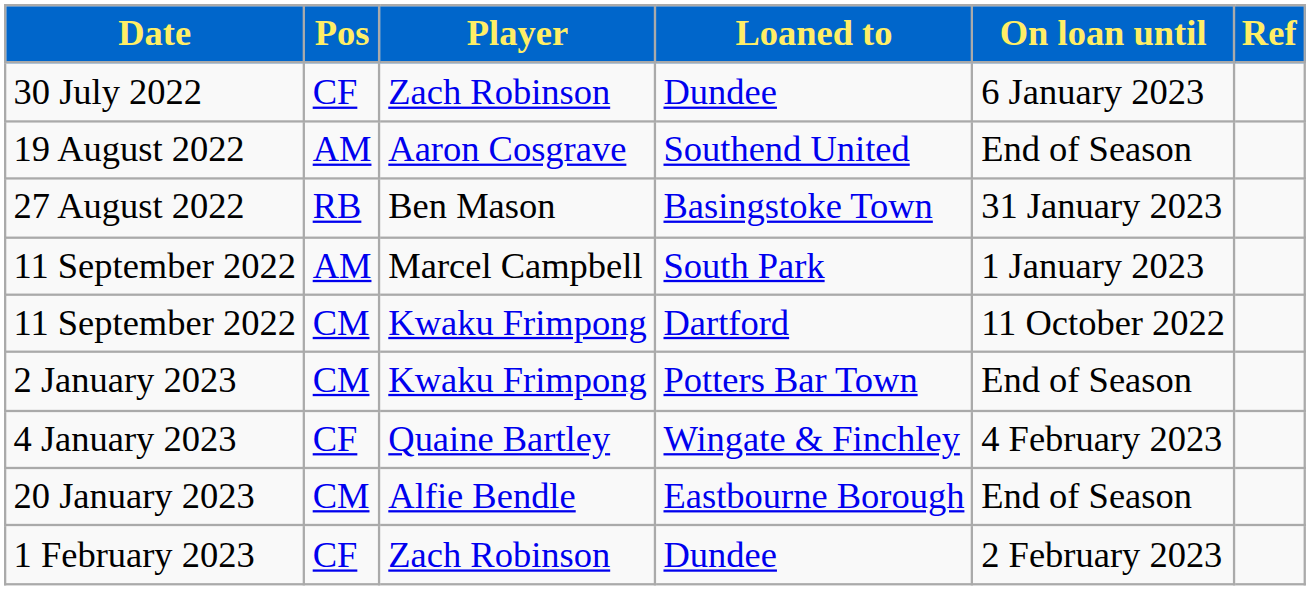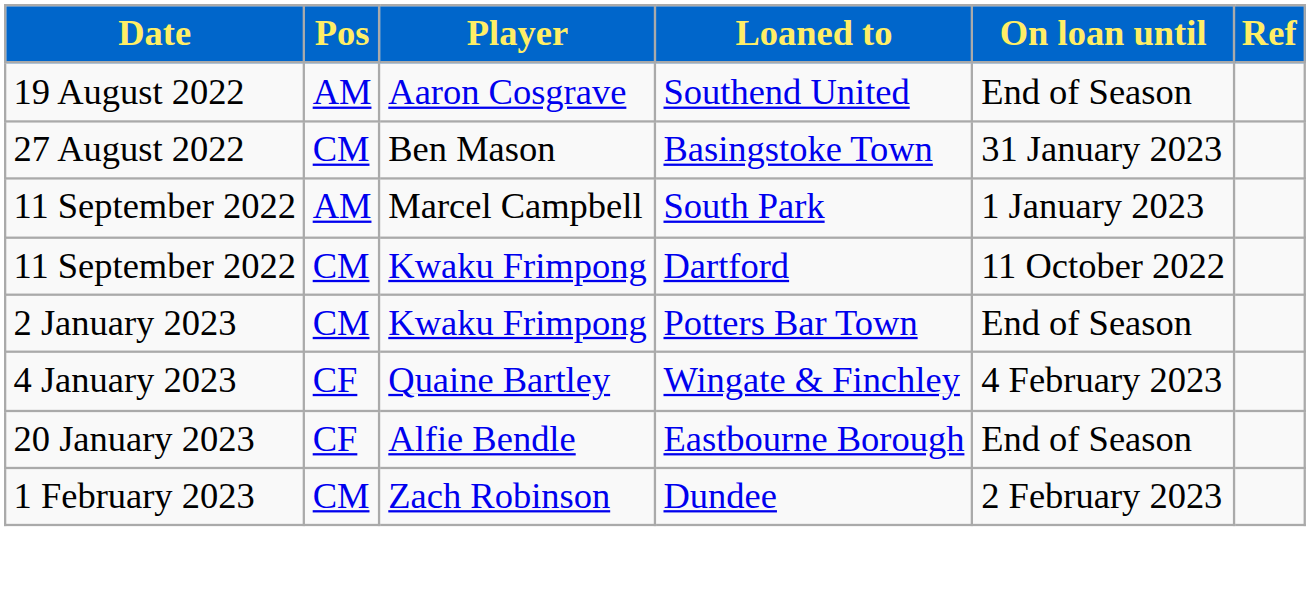- row: (108, 91)
(337, 206) RB -> (341, 149) CM
(341, 496) CM -> (335, 438) CF
(335, 554) CF -> (341, 496) CM
